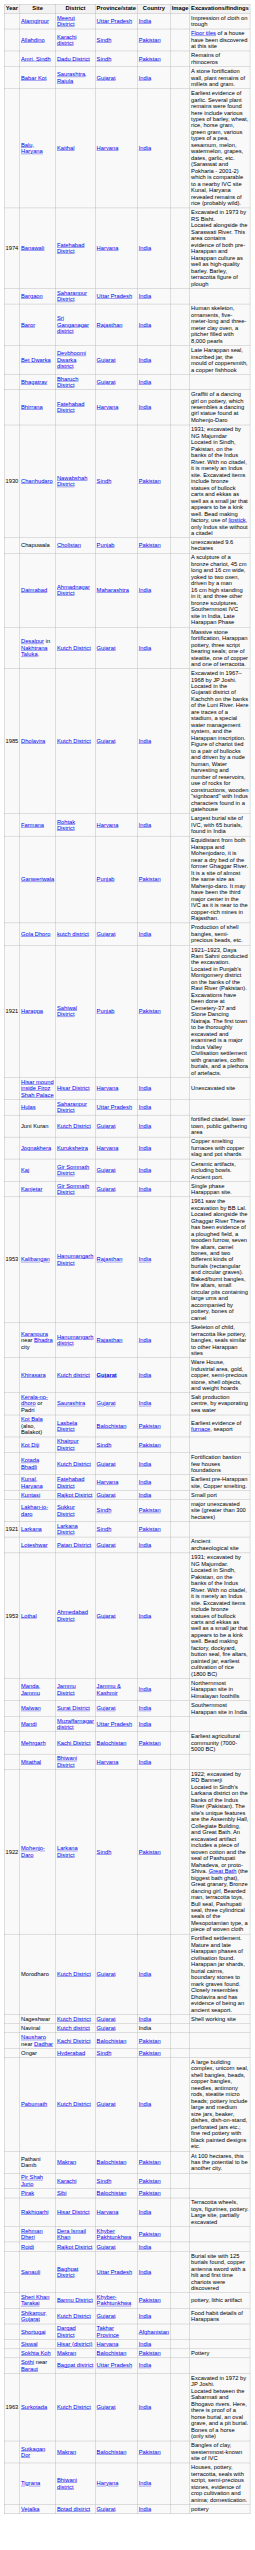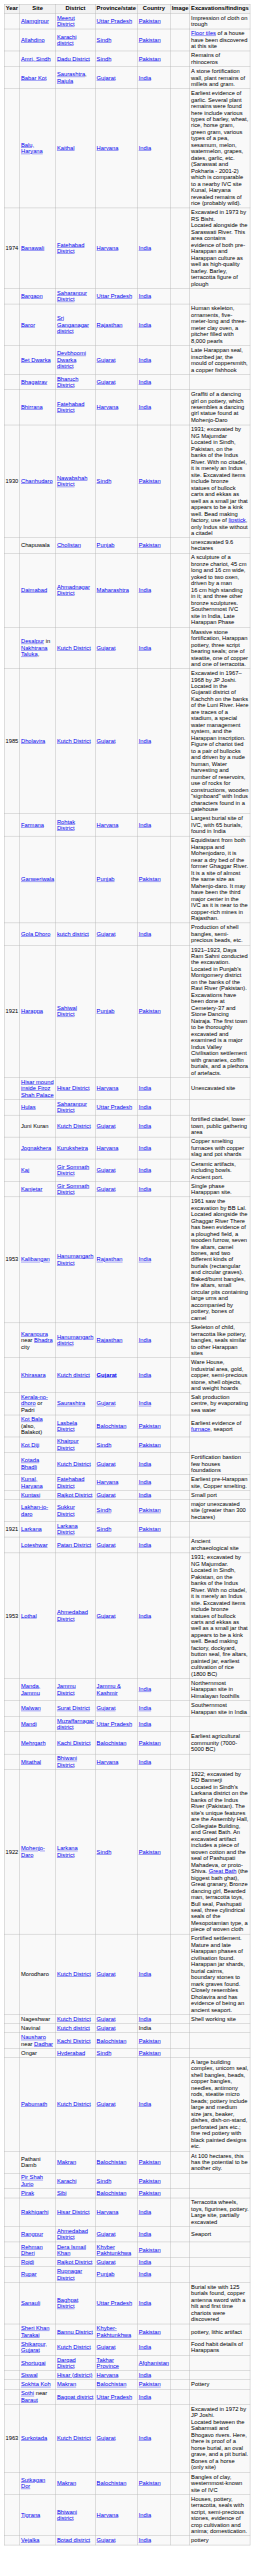(145, 21) India -> (150, 21) Pakistan
+ row: (32, 2234)
+ row: (29, 2274)
